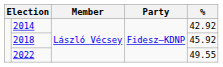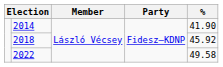(203, 26) 42.92 -> (203, 26) 41.90
(203, 55) 49.55 -> (203, 55) 49.58
